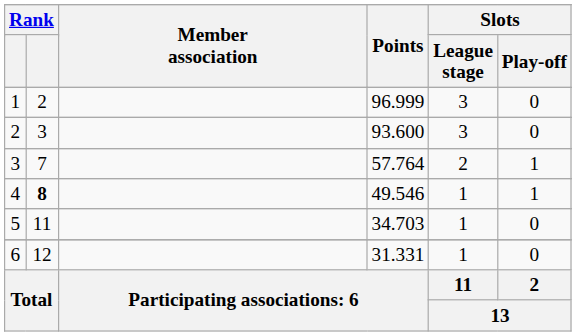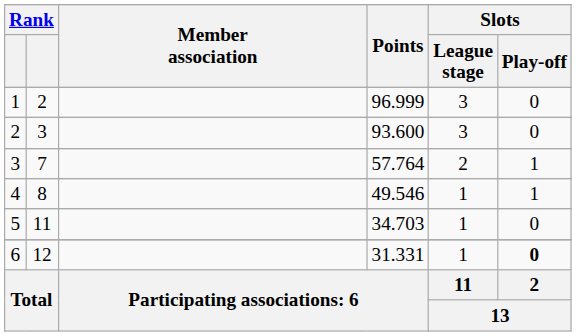(42, 193) bold -> (42, 193) normal
(534, 254) normal -> (534, 254) bold
